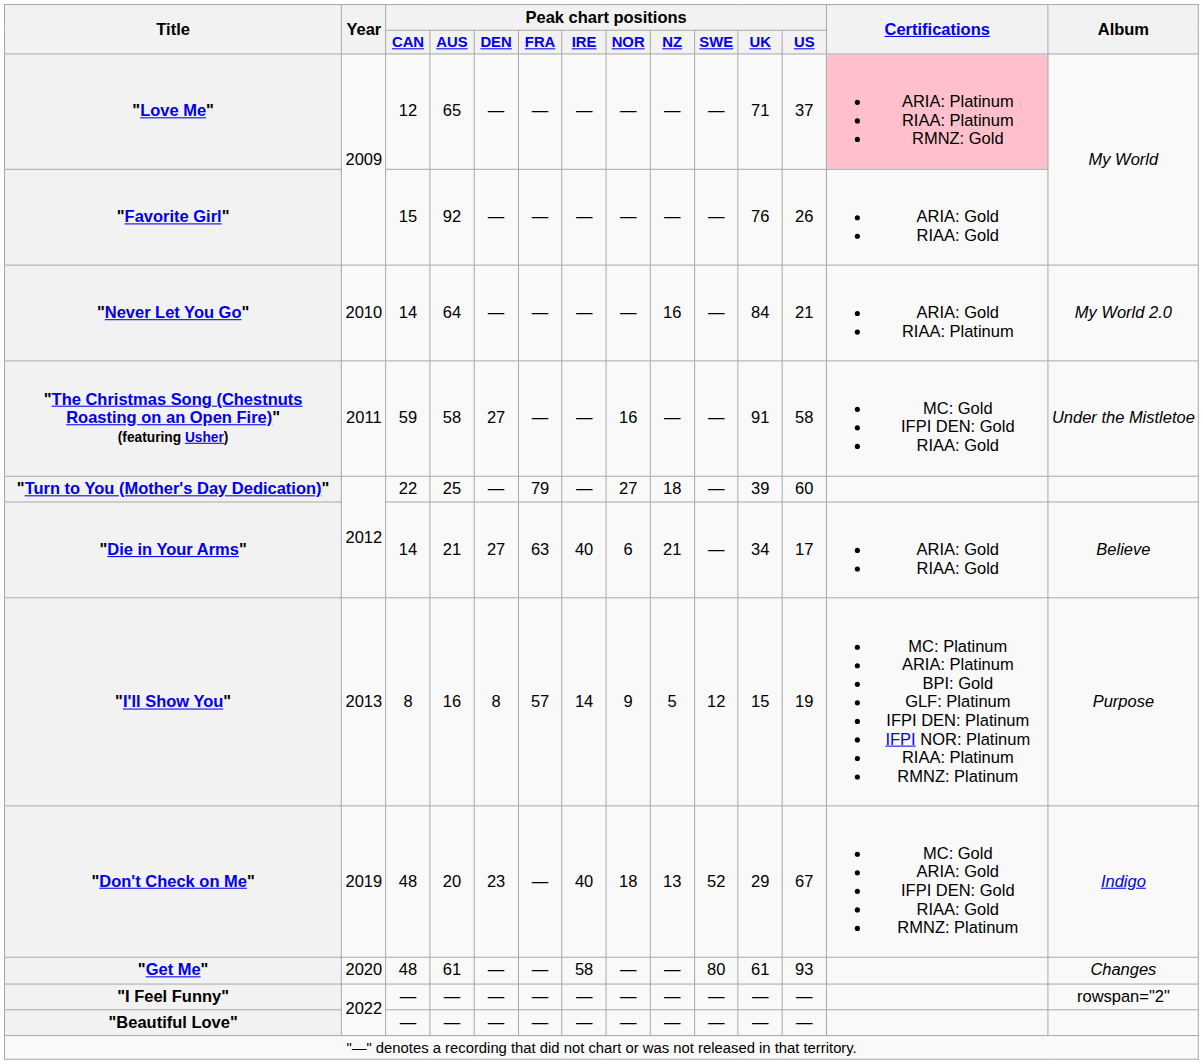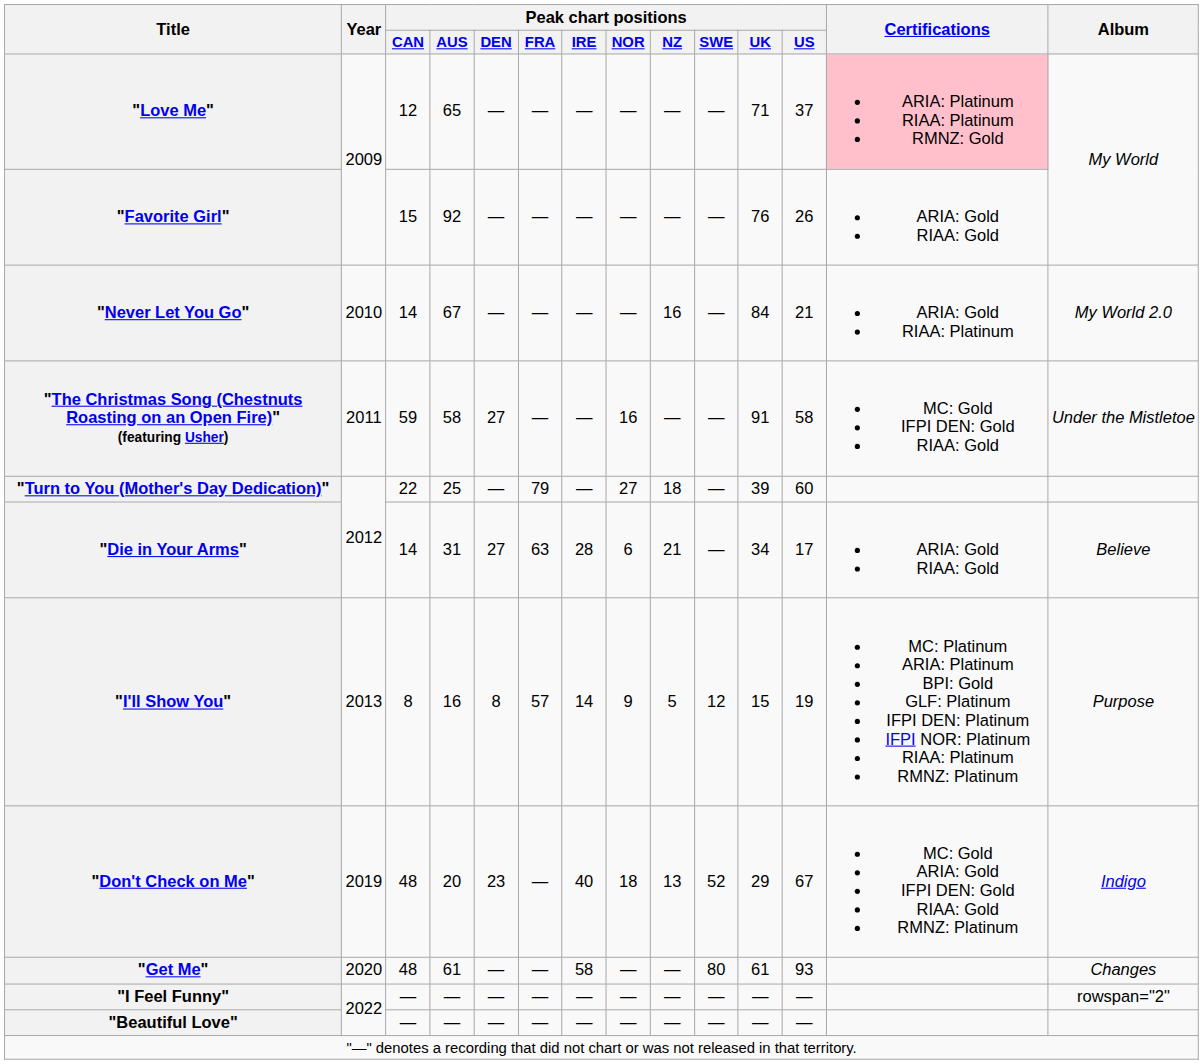(452, 313) 64 -> (452, 313) 67
(452, 550) 21 -> (452, 550) 31
(584, 550) 40 -> (584, 550) 28
